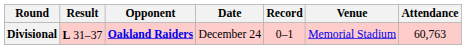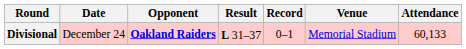columns swapped: (230, 13) <-> (82, 13)
(430, 33) 60,763 -> (430, 33) 60,133
